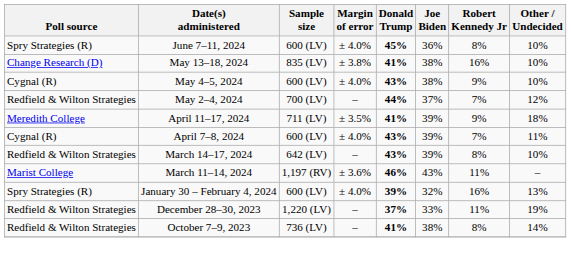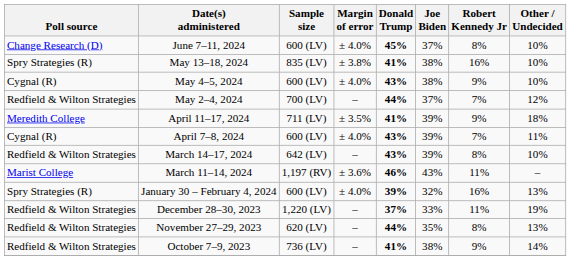(49, 45) Spry Strategies (R) -> (55, 45) Change Research (D)
(432, 45) 36% -> (432, 45) 37%
(55, 63) Change Research (D) -> (49, 63) Spry Strategies (R)
+ row: (209, 228)
(479, 228) 8% -> (479, 246) 9%
